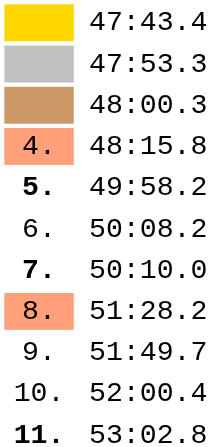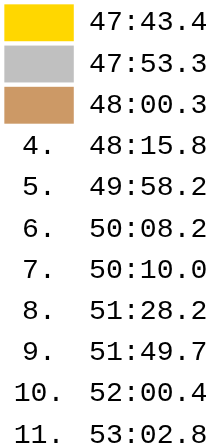(39, 146) lightsalmon background -> (39, 146) no background
(39, 188) bold -> (39, 188) normal
(39, 270) bold -> (39, 270) normal
(39, 311) lightsalmon background -> (39, 311) no background
(39, 435) bold -> (39, 435) normal
